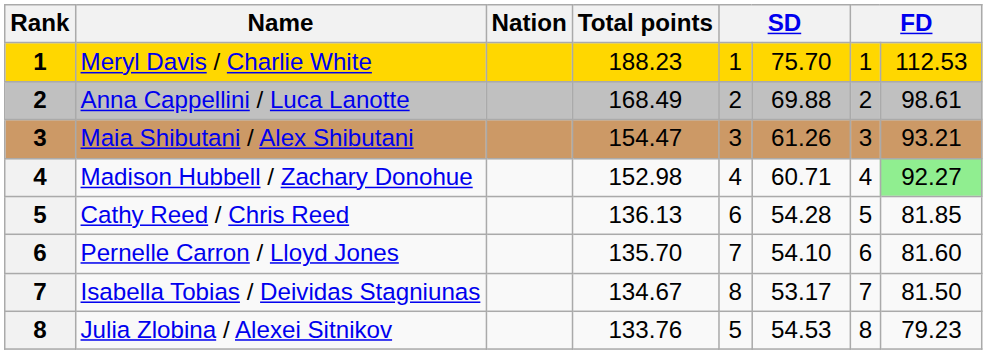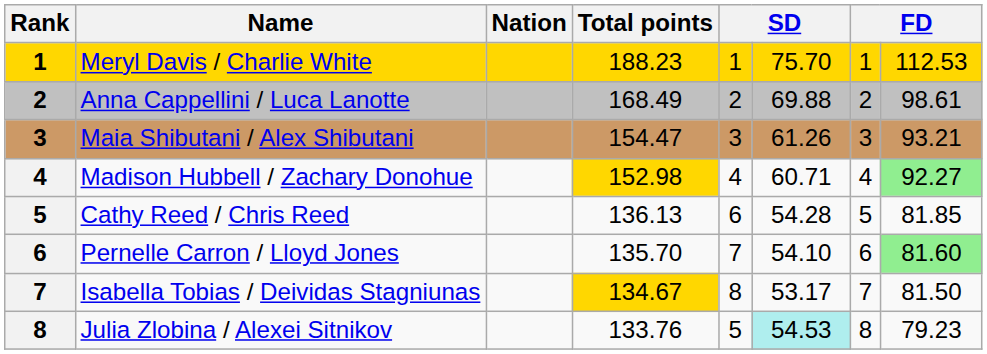(645, 176) no background -> (645, 176) gold background
(931, 253) no background -> (931, 253) lightgreen background
(645, 291) no background -> (645, 291) gold background
(801, 330) no background -> (801, 330) paleturquoise background
